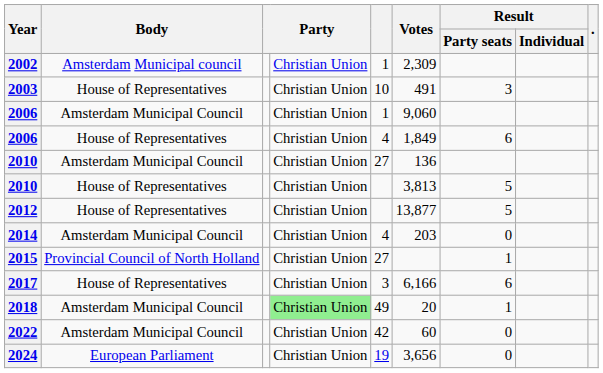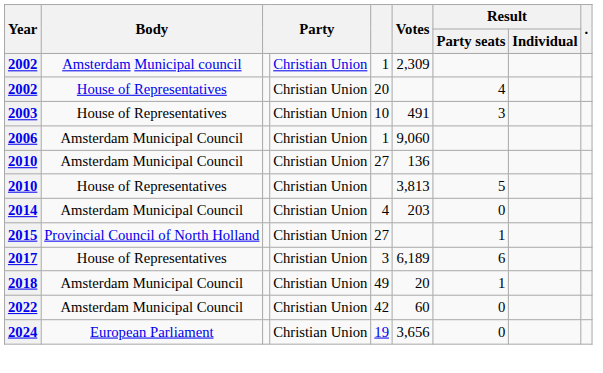+ row: (23, 89)
- row: (23, 138)
- row: (23, 210)
(420, 283) 6,166 -> (413, 259) 6,189
(320, 307) lightgreen background -> (320, 283) no background
